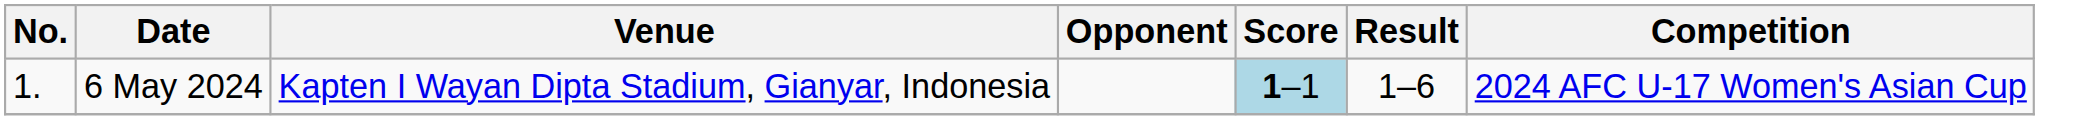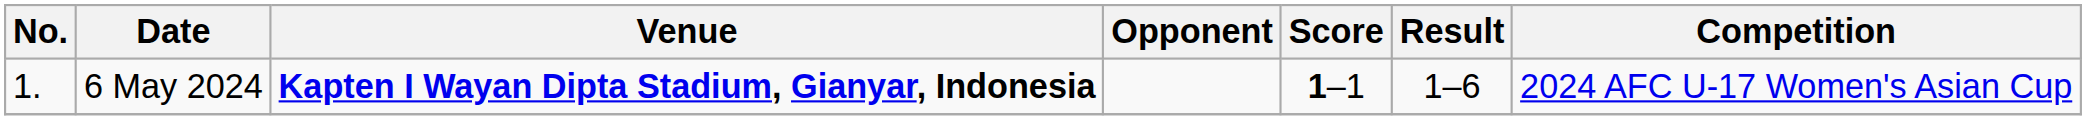(664, 85) normal -> (687, 85) bold
(1291, 85) lightblue background -> (1336, 85) no background
